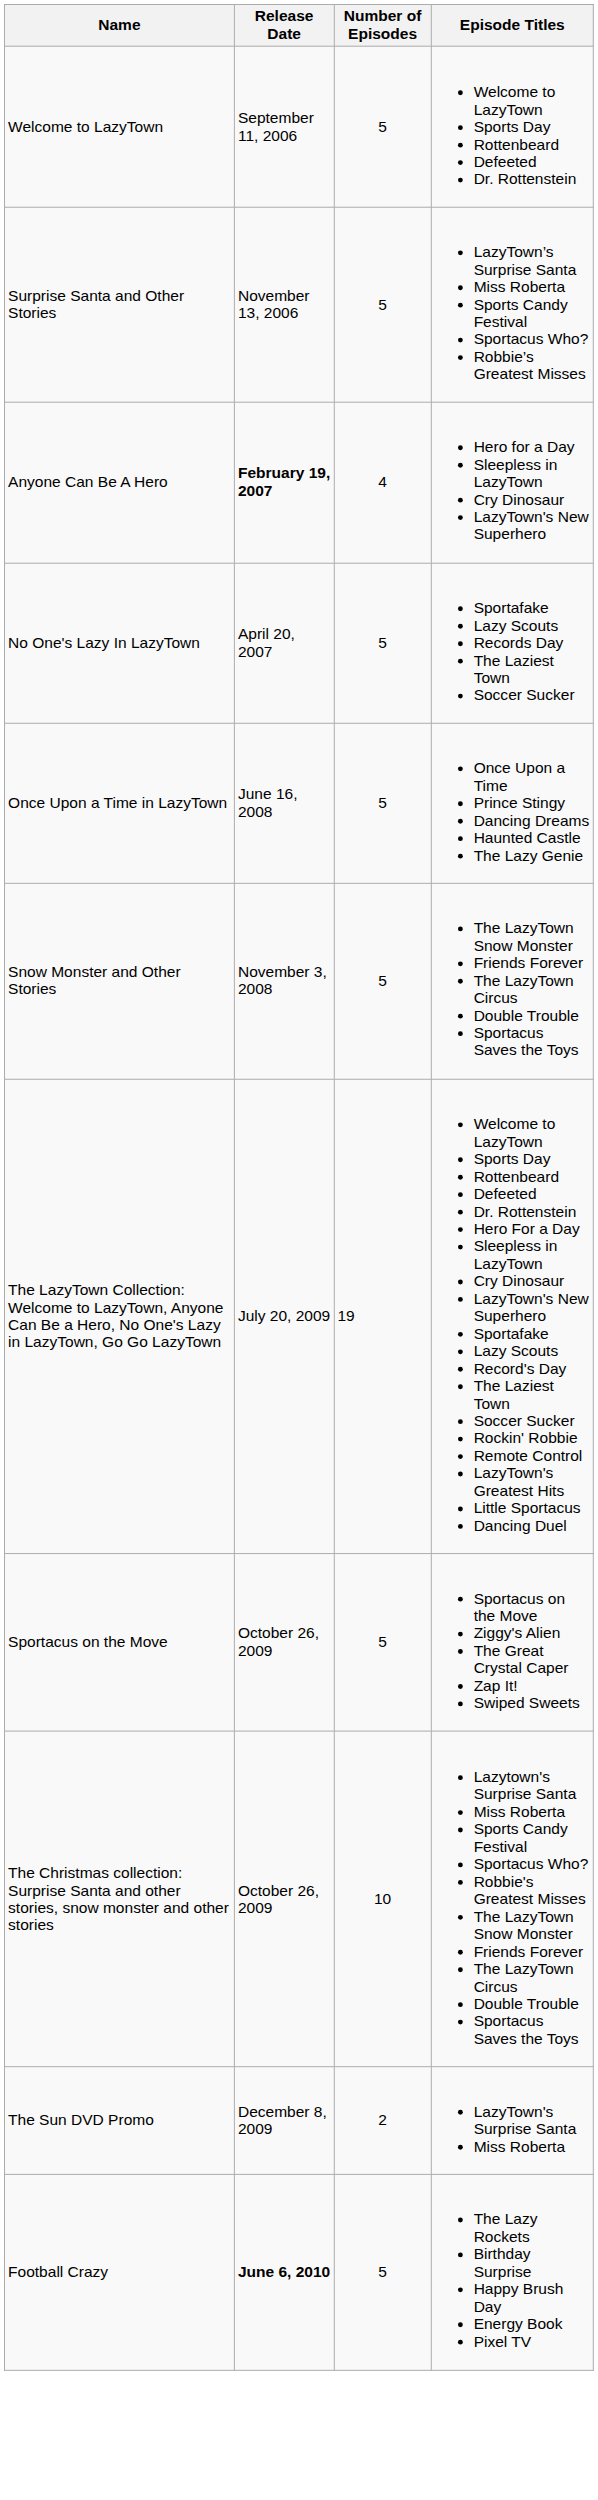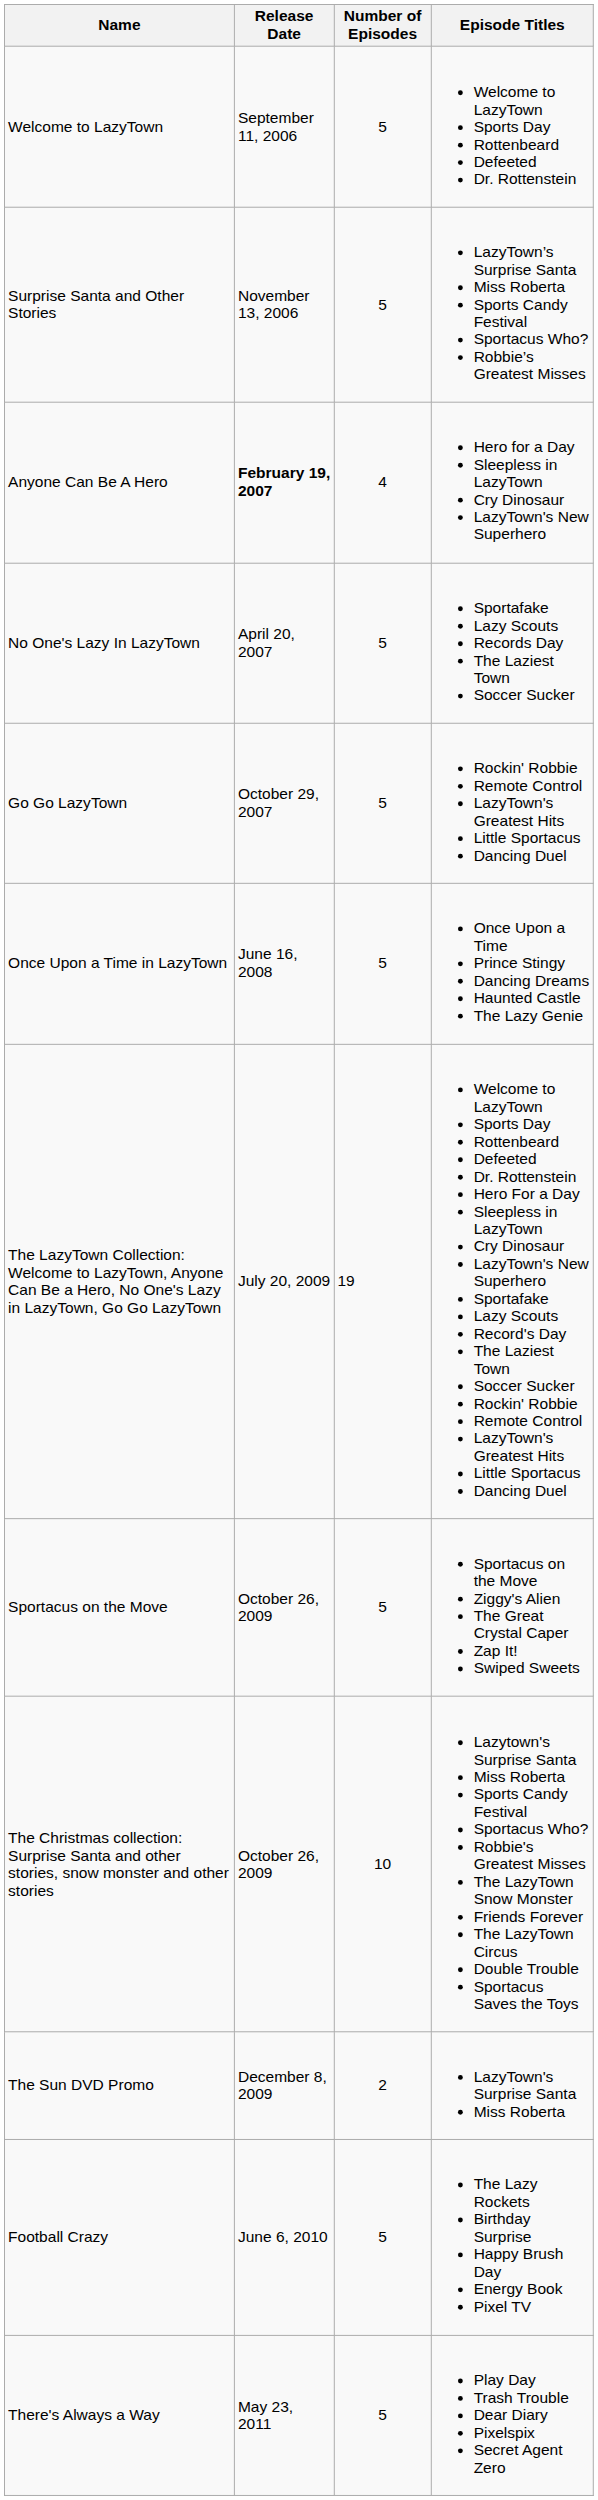+ row: (68, 803)
- row: (94, 981)
(284, 2272) bold -> (283, 2237) normal
+ row: (84, 2415)
